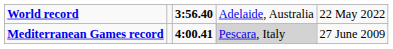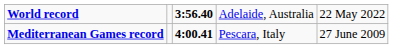(252, 33) lightgrey background -> (252, 33) no background
